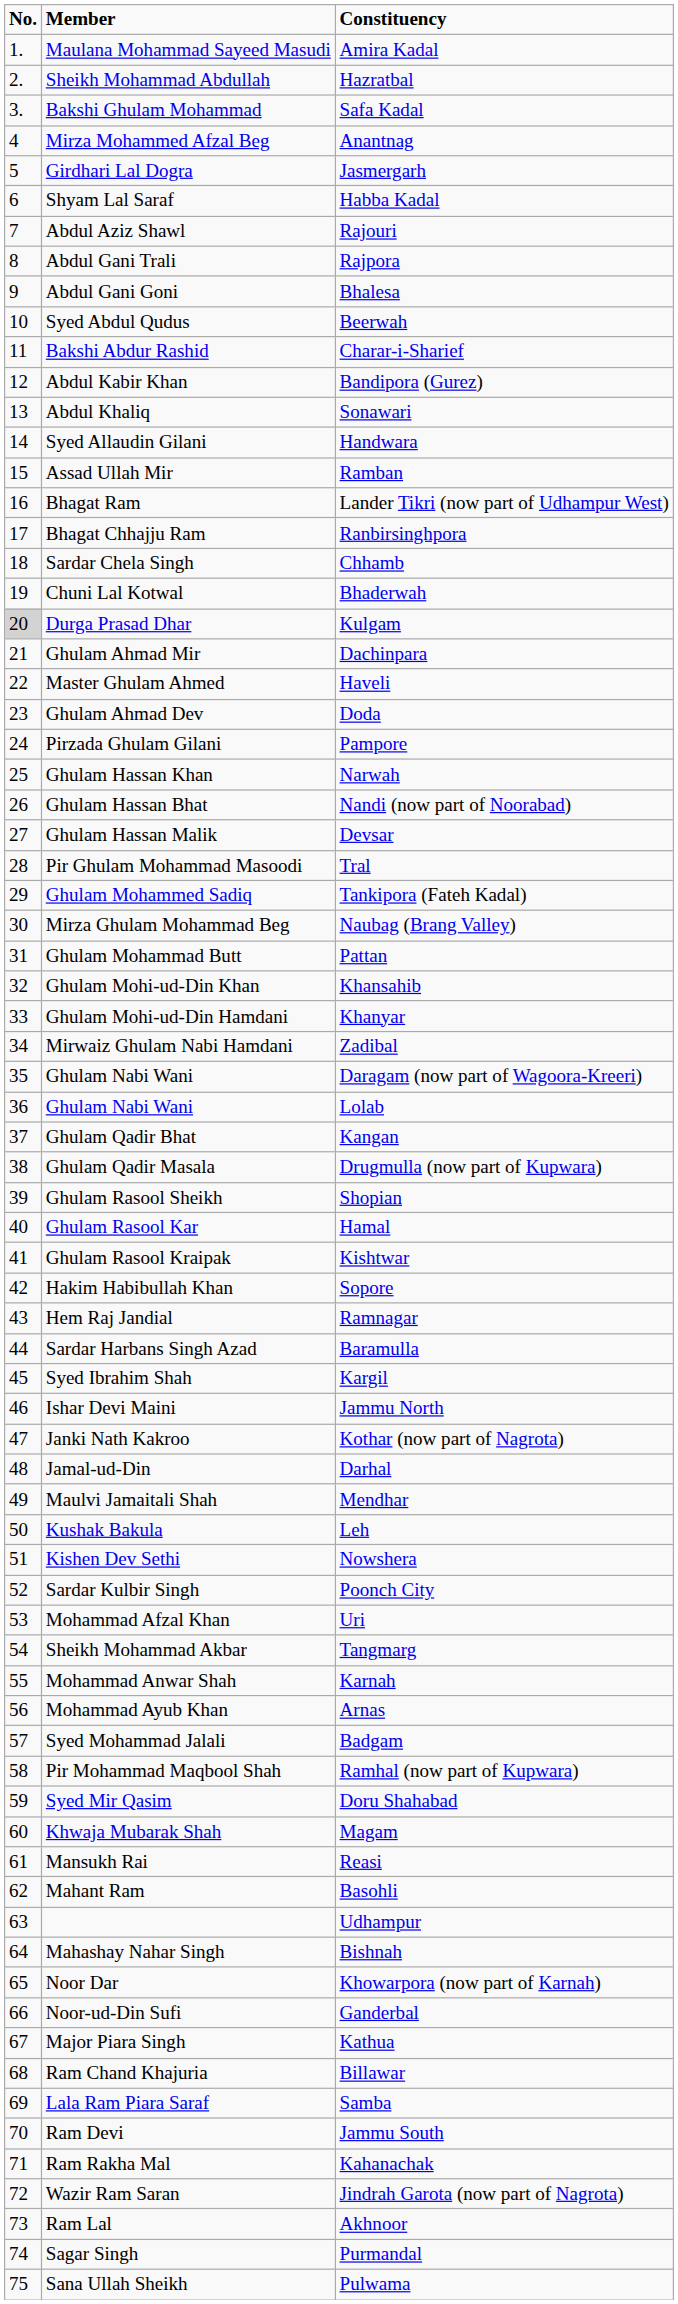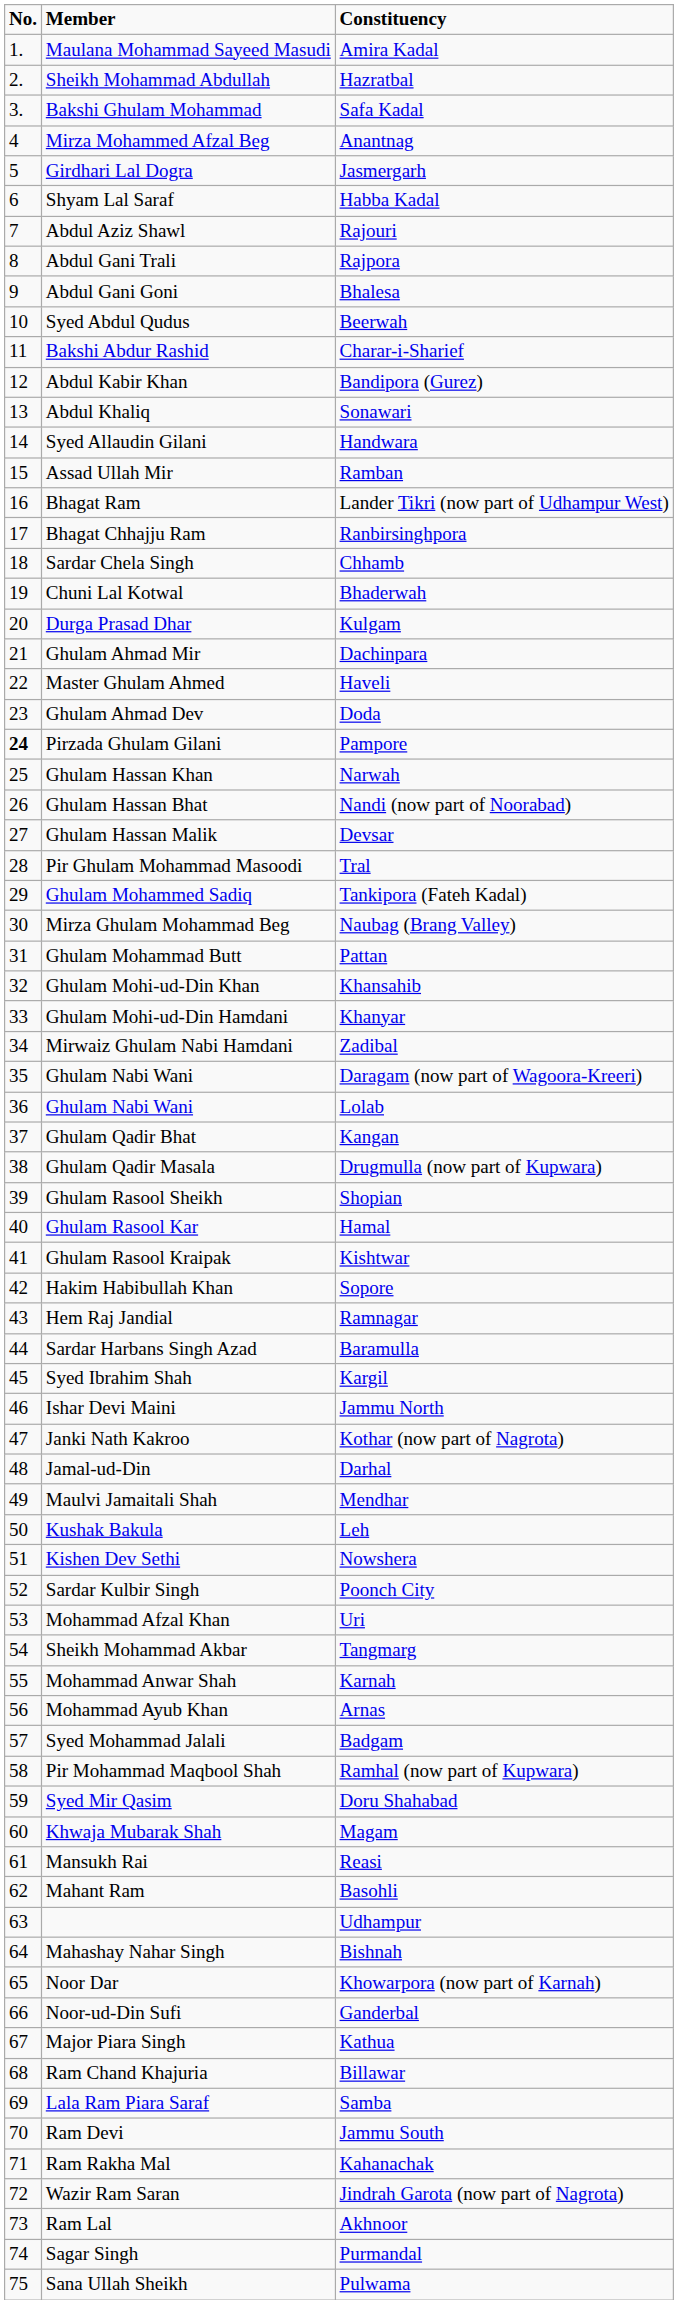(19, 623) lightgrey background -> (19, 623) no background
(19, 744) normal -> (19, 744) bold
